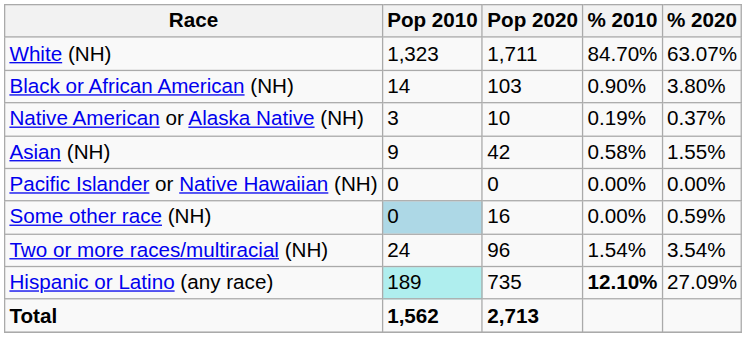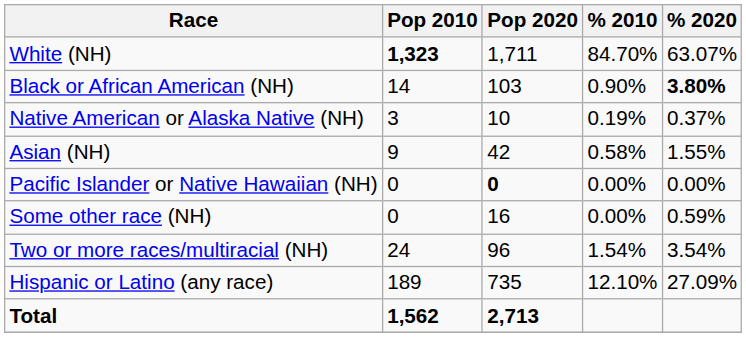(413, 53) normal -> (413, 53) bold
(696, 86) normal -> (696, 86) bold
(493, 184) normal -> (493, 184) bold
(393, 217) lightblue background -> (393, 217) no background
(404, 282) paleturquoise background -> (404, 282) no background
(622, 282) bold -> (622, 282) normal
